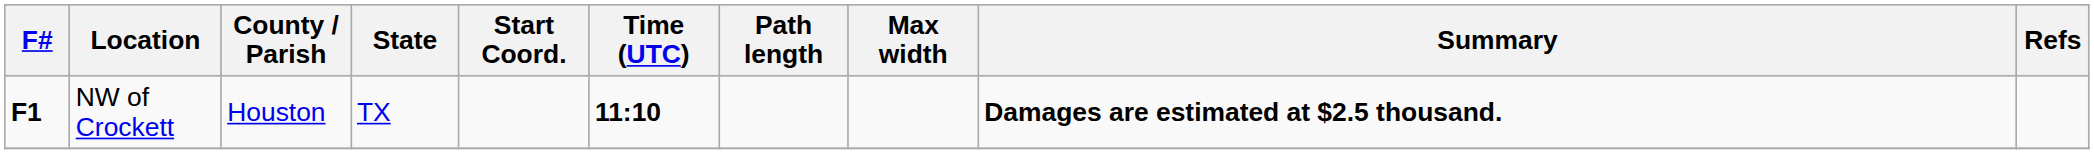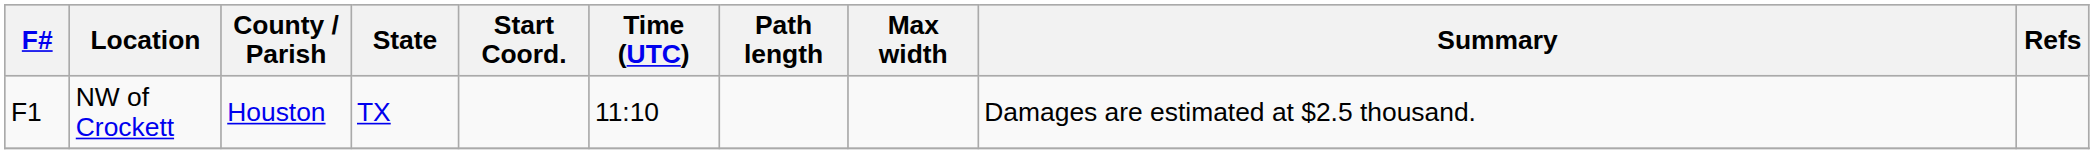(26, 111) bold -> (26, 111) normal
(628, 111) bold -> (627, 111) normal
(1243, 111) bold -> (1230, 111) normal
